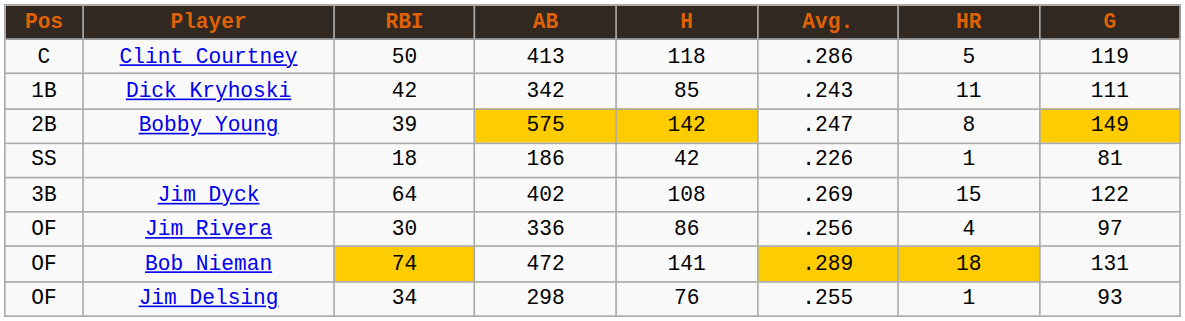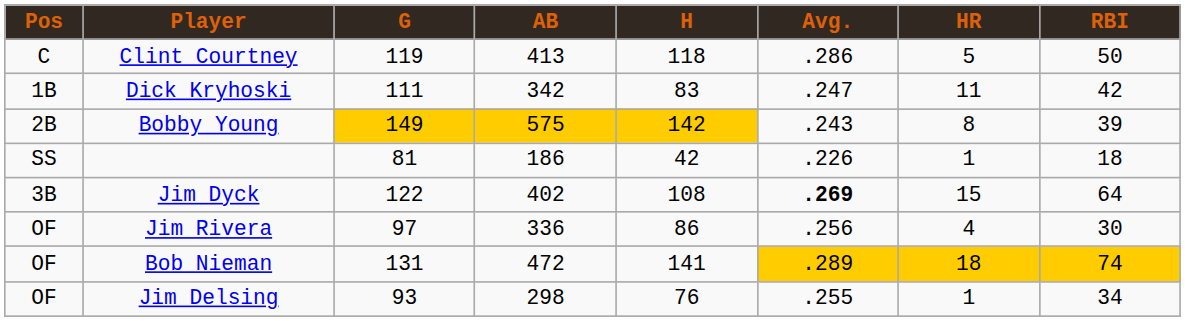columns swapped: (1110, 22) <-> (404, 22)
(687, 91) 85 -> (687, 91) 83
(828, 91) .243 -> (828, 91) .247
(828, 126) .247 -> (828, 126) .243
(828, 195) normal -> (828, 195) bold
